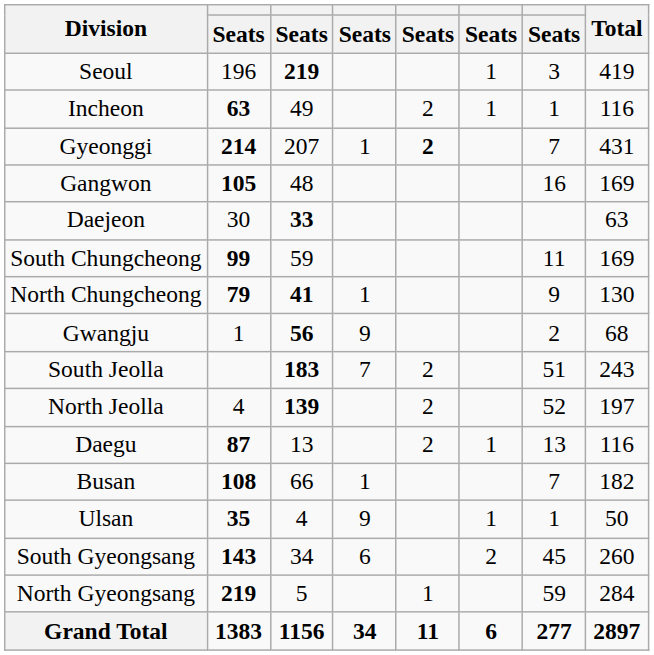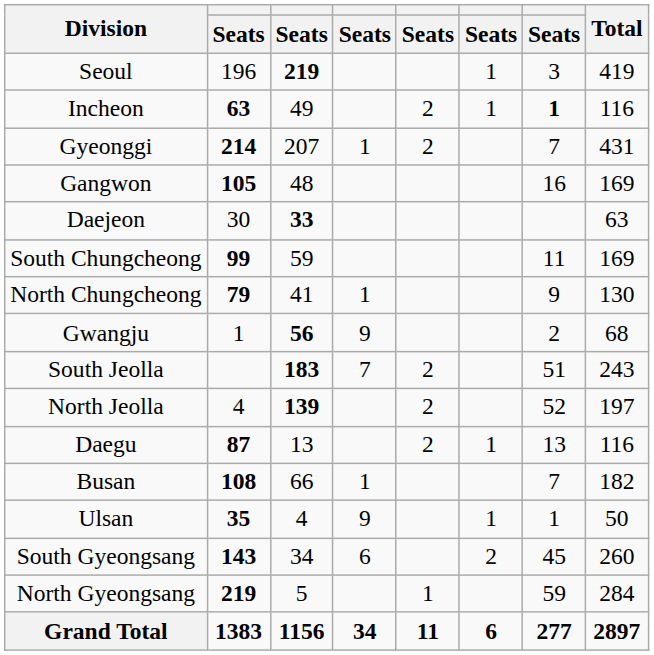(554, 108) normal -> (554, 108) bold
(428, 145) bold -> (428, 145) normal
(302, 295) bold -> (302, 295) normal
